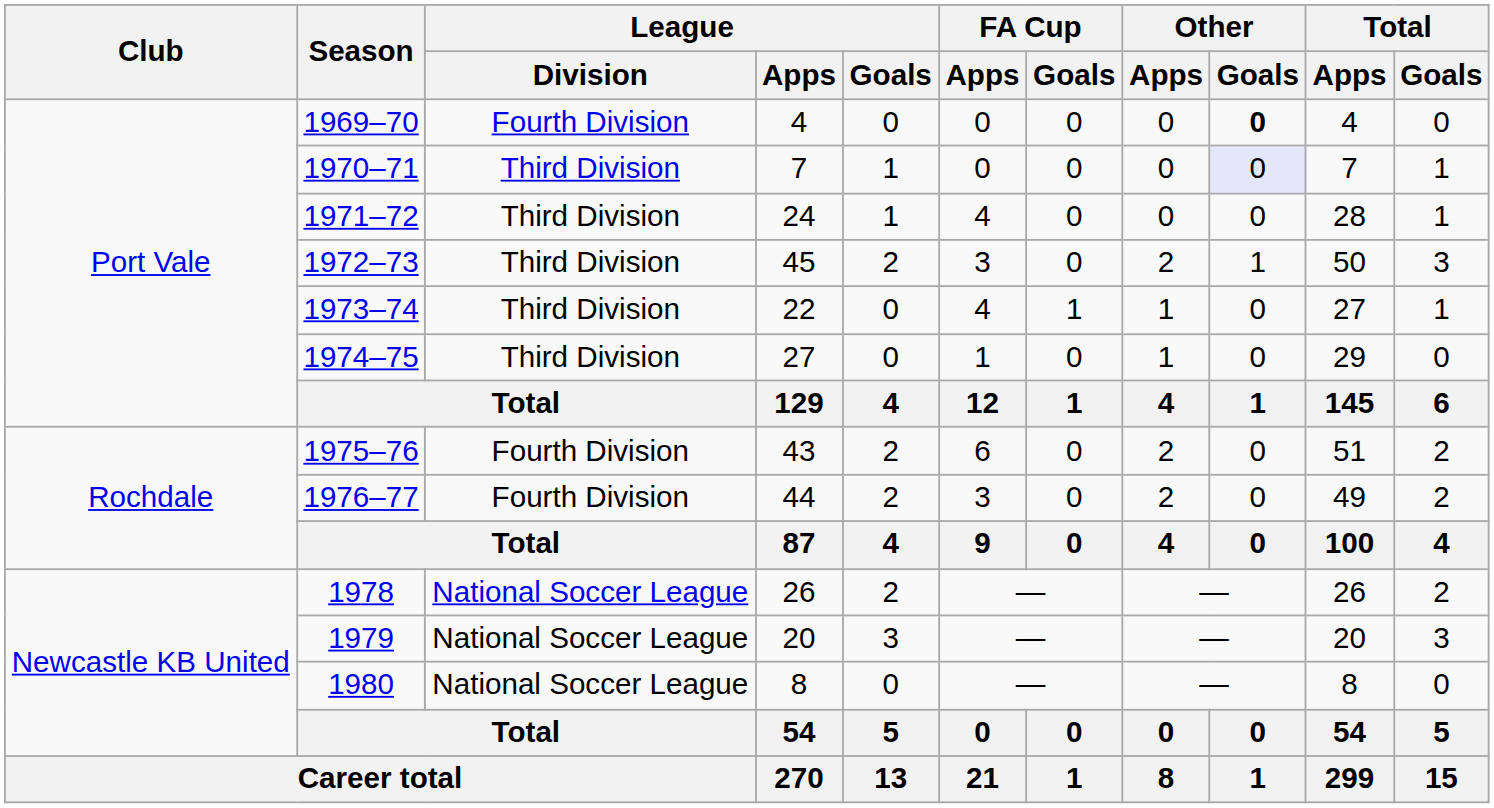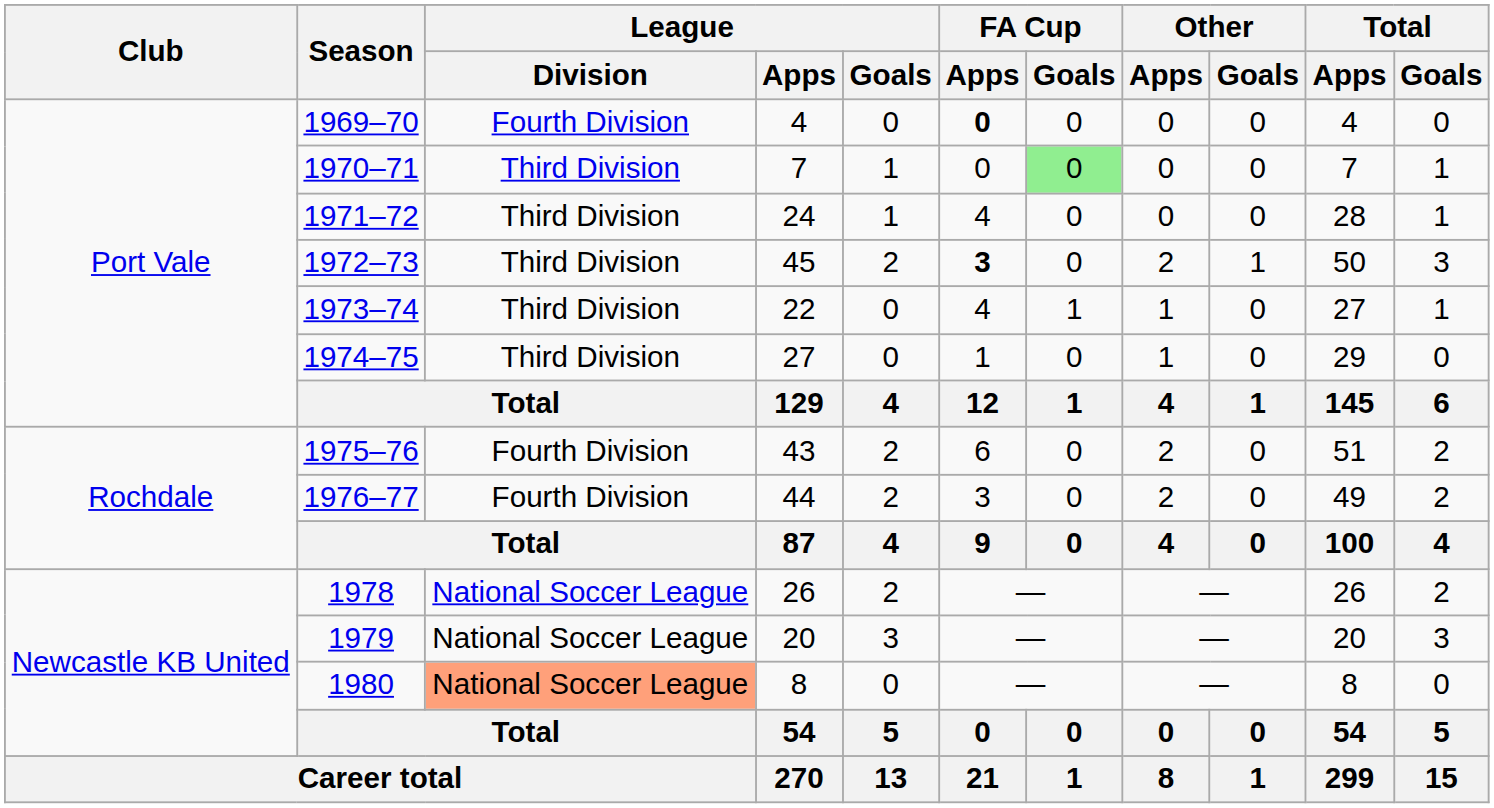(982, 121) normal -> (982, 121) bold
(1258, 121) bold -> (1258, 121) normal
(1074, 168) no background -> (1074, 168) lightgreen background
(1258, 168) lavender background -> (1258, 168) no background
(982, 262) normal -> (982, 262) bold
(590, 685) no background -> (590, 685) lightsalmon background
